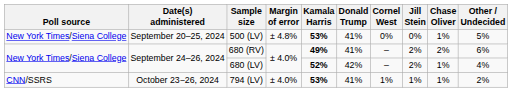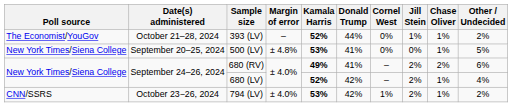+ row: (246, 36)
(353, 80) 41% -> (353, 94) 42%
(415, 80) 1% -> (415, 94) 2%
